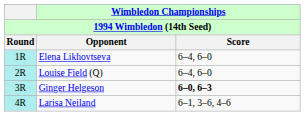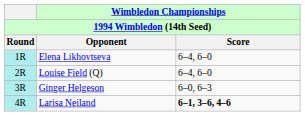(195, 88) bold -> (195, 88) normal
(205, 103) normal -> (205, 103) bold
